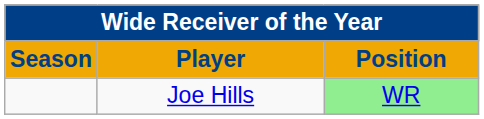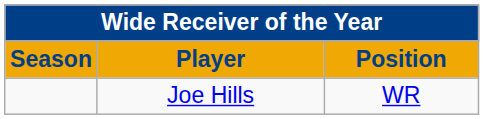(401, 95) lightgreen background -> (401, 95) no background
